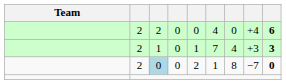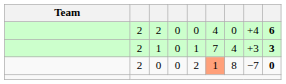(159, 65) lightblue background -> (159, 65) no background
(215, 65) no background -> (215, 65) lightsalmon background
